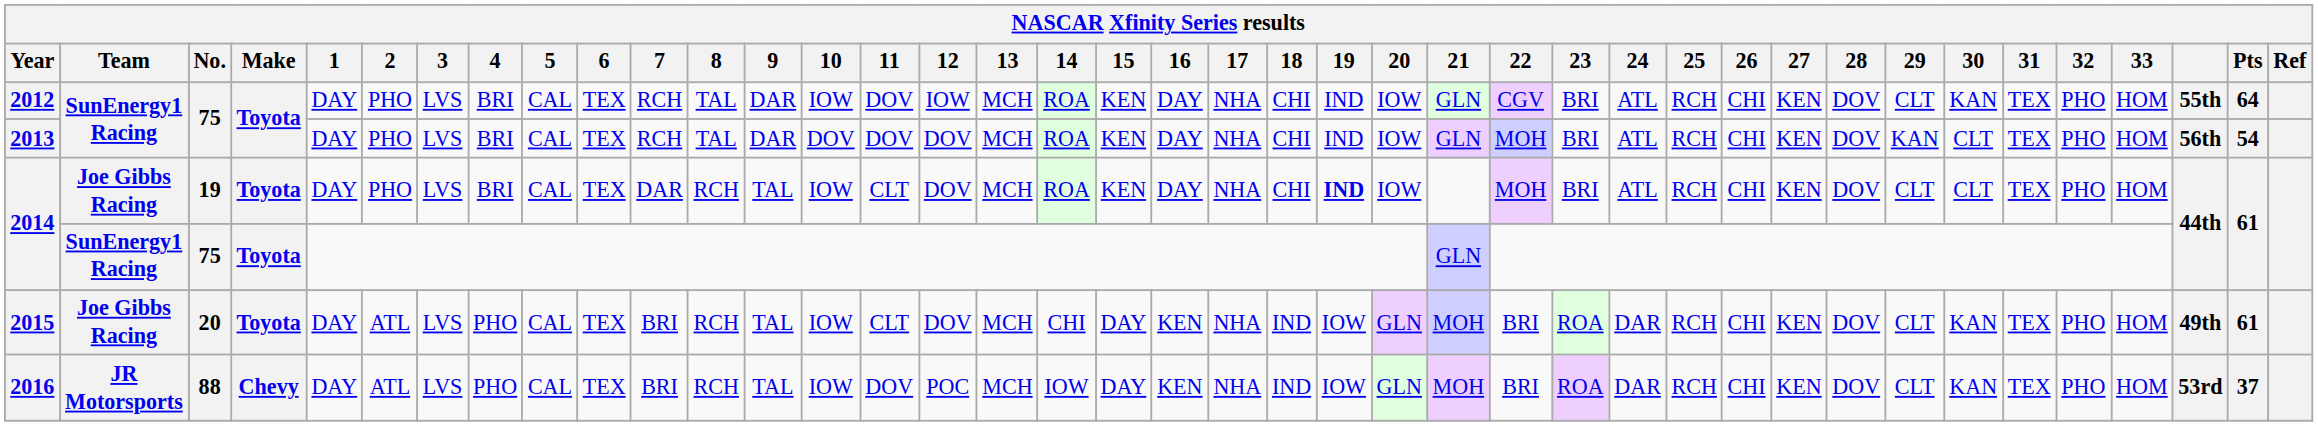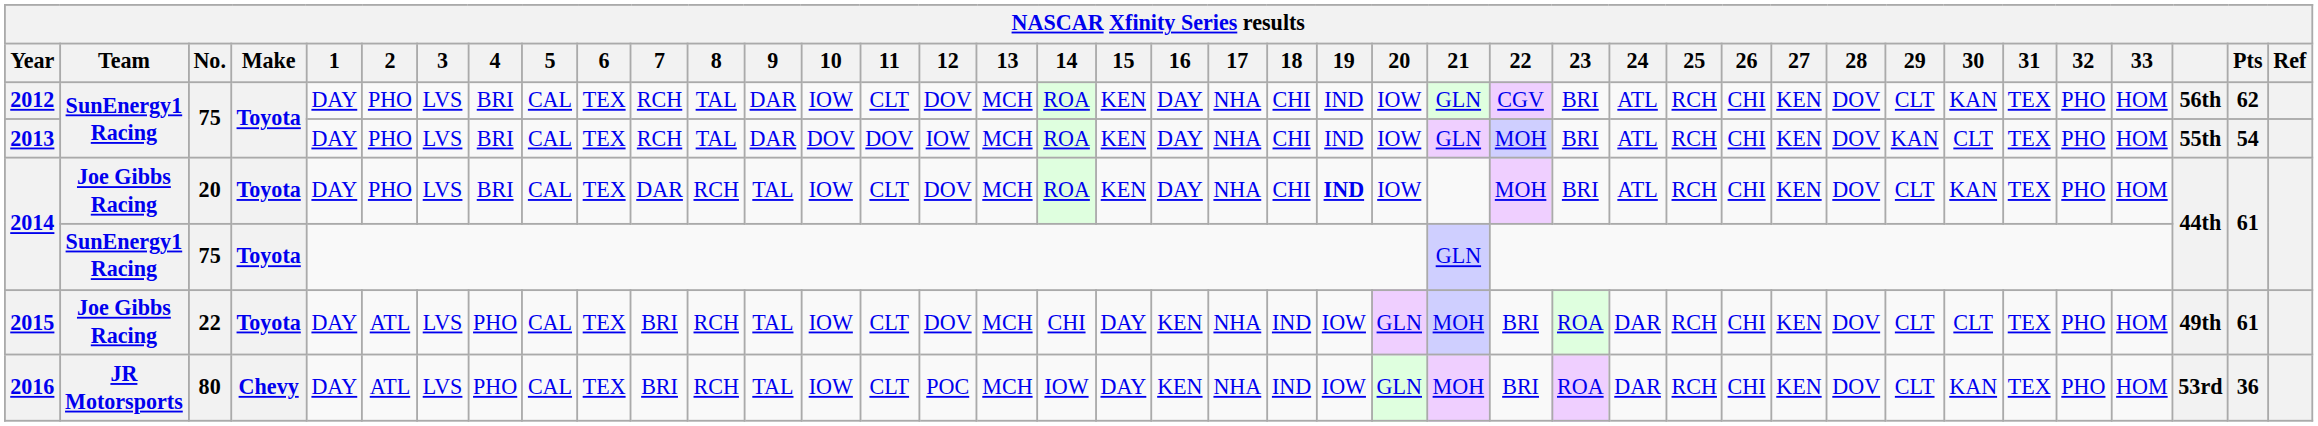(889, 100) DOV -> (889, 100) CLT
(948, 100) IOW -> (948, 100) DOV
(2200, 100) 55th -> (2200, 100) 56th
(2248, 100) 64 -> (2248, 100) 62
(948, 138) DOV -> (948, 138) IOW
(2200, 138) 56th -> (2200, 138) 55th
(210, 190) 19 -> (210, 190) 20
(1973, 190) CLT -> (1973, 190) KAN
(210, 322) 20 -> (210, 322) 22
(1973, 322) KAN -> (1973, 322) CLT
(210, 387) 88 -> (210, 387) 80
(889, 387) DOV -> (889, 387) CLT
(2248, 387) 37 -> (2248, 387) 36
